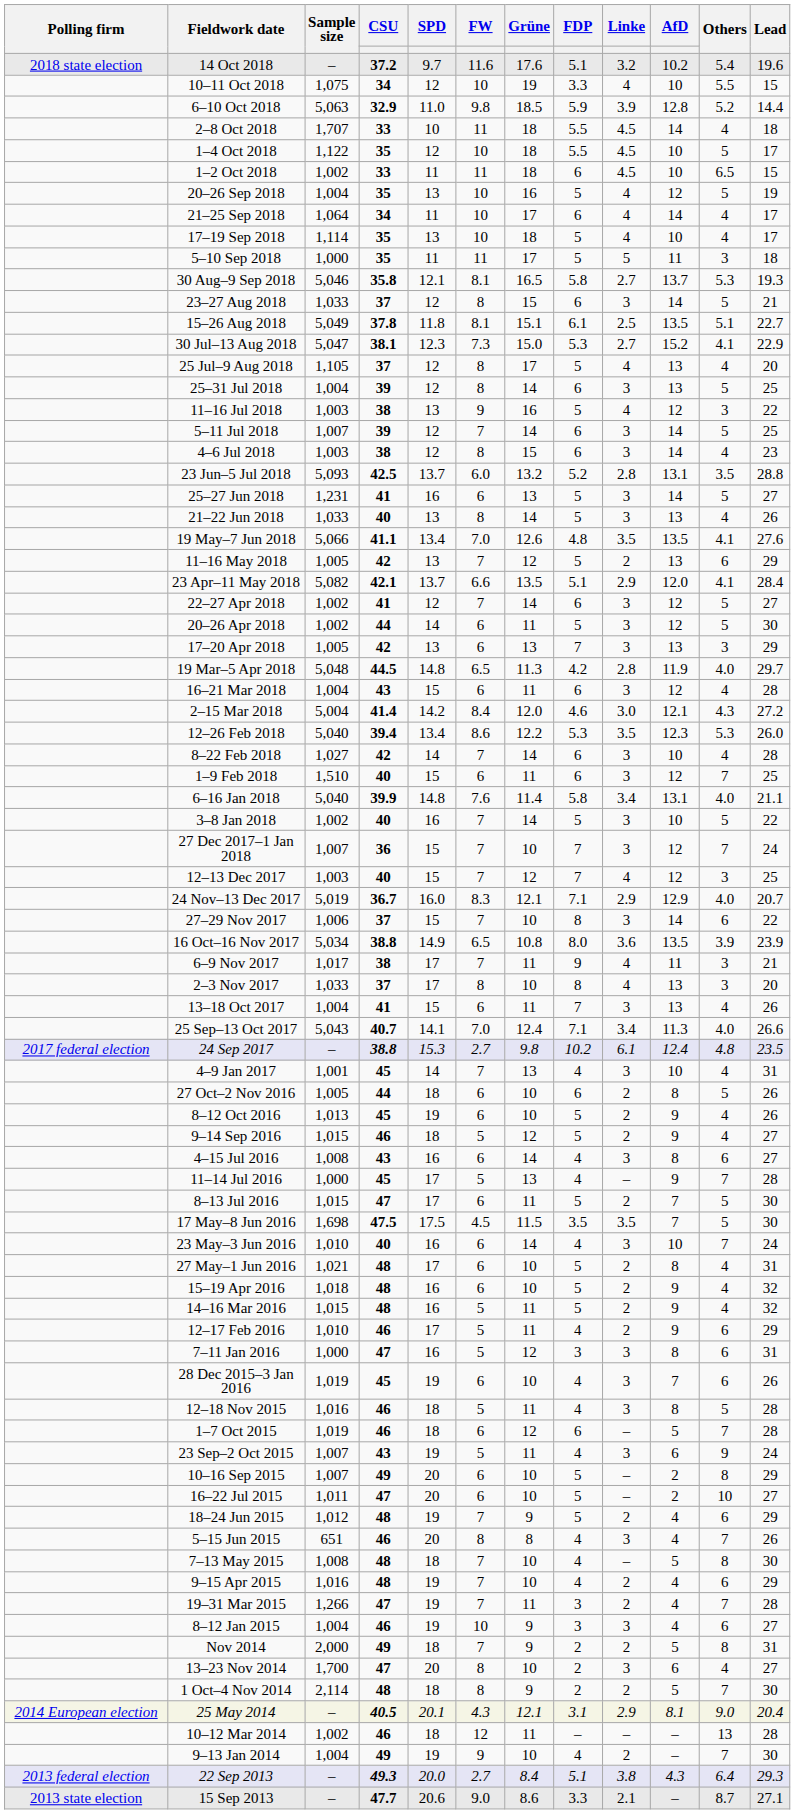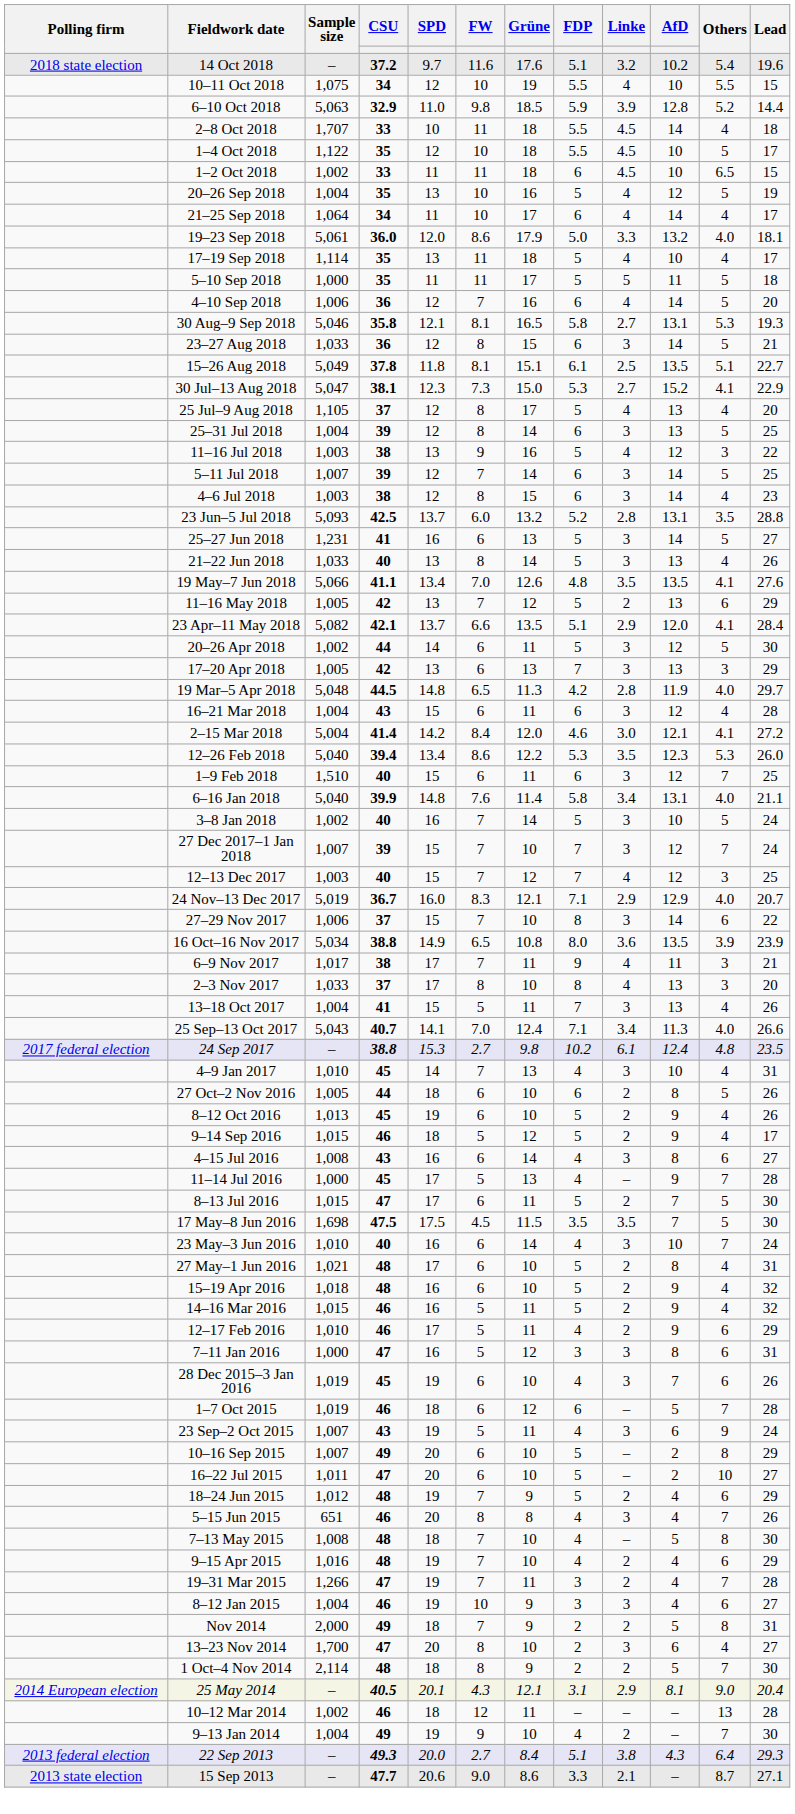(578, 86) 3.3 -> (578, 86) 5.5
+ row: (236, 237)
(481, 237) 10 -> (481, 259) 11
(725, 259) 3 -> (725, 280) 5
+ row: (236, 302)
(675, 280) 13.7 -> (675, 323) 13.1
(383, 302) 37 -> (383, 345) 36
- row: (236, 604)
(725, 712) 4.3 -> (725, 733) 4.1
- row: (236, 755)
(770, 820) 22 -> (770, 820) 24
(383, 848) 36 -> (383, 848) 39
(481, 1007) 6 -> (481, 1007) 5
(332, 1072) 1,001 -> (332, 1072) 1,010
(770, 1136) 27 -> (770, 1136) 17
(383, 1309) 48 -> (383, 1309) 46
- row: (236, 1410)
